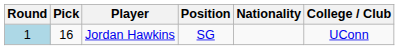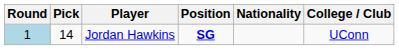(66, 34) 16 -> (66, 34) 14
(206, 34) normal -> (206, 34) bold
